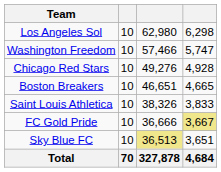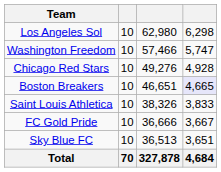(200, 86) no background -> (200, 86) lavender background
(200, 122) khaki background -> (200, 122) no background
(159, 140) khaki background -> (159, 140) no background
